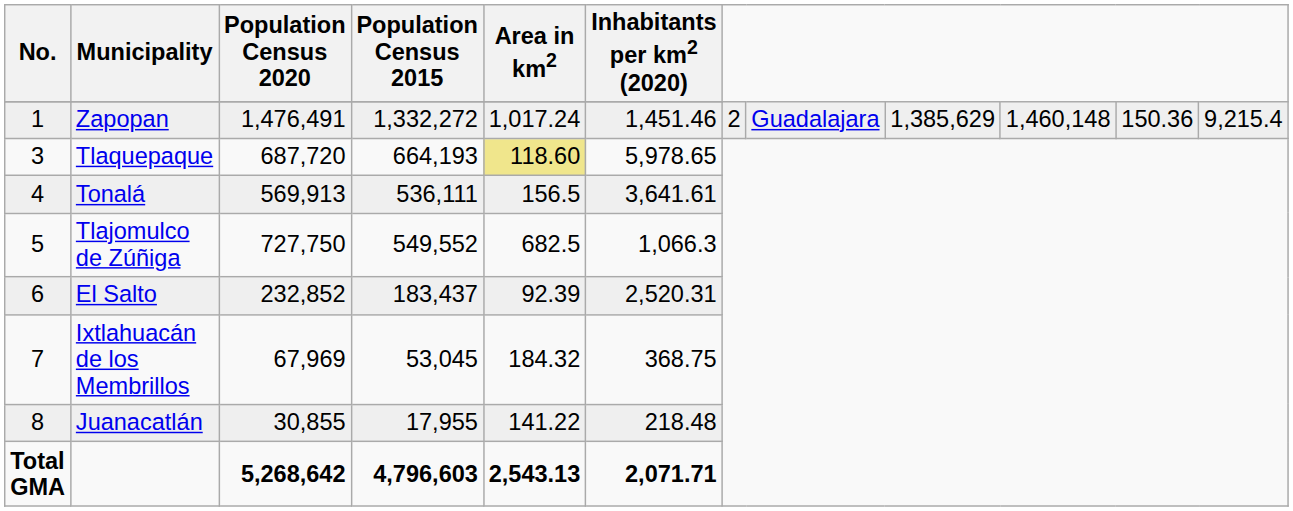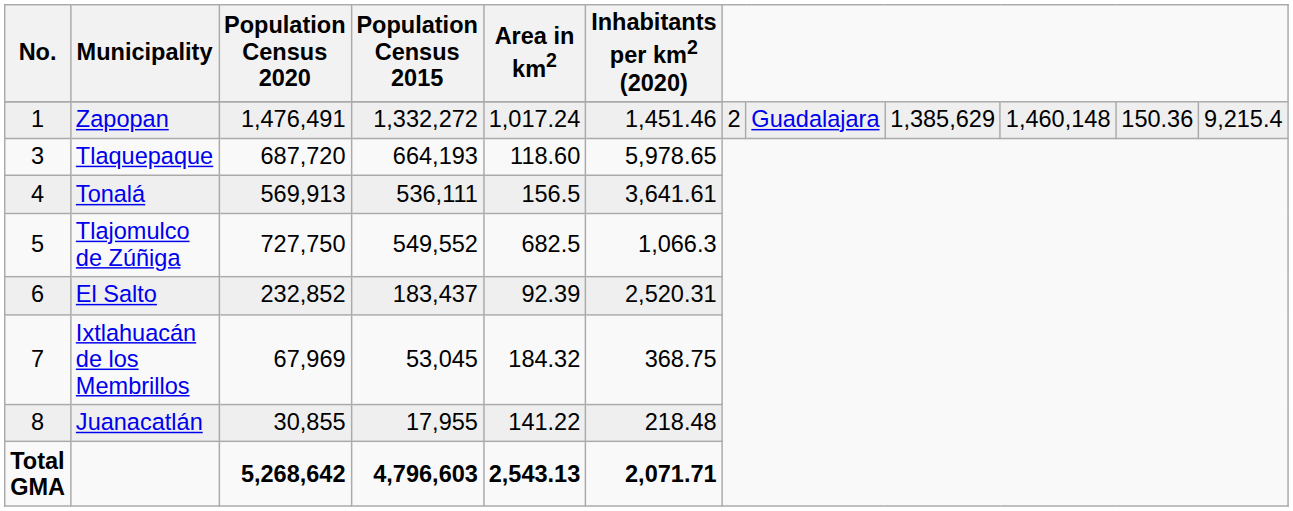(545, 157) khaki background -> (545, 157) no background
